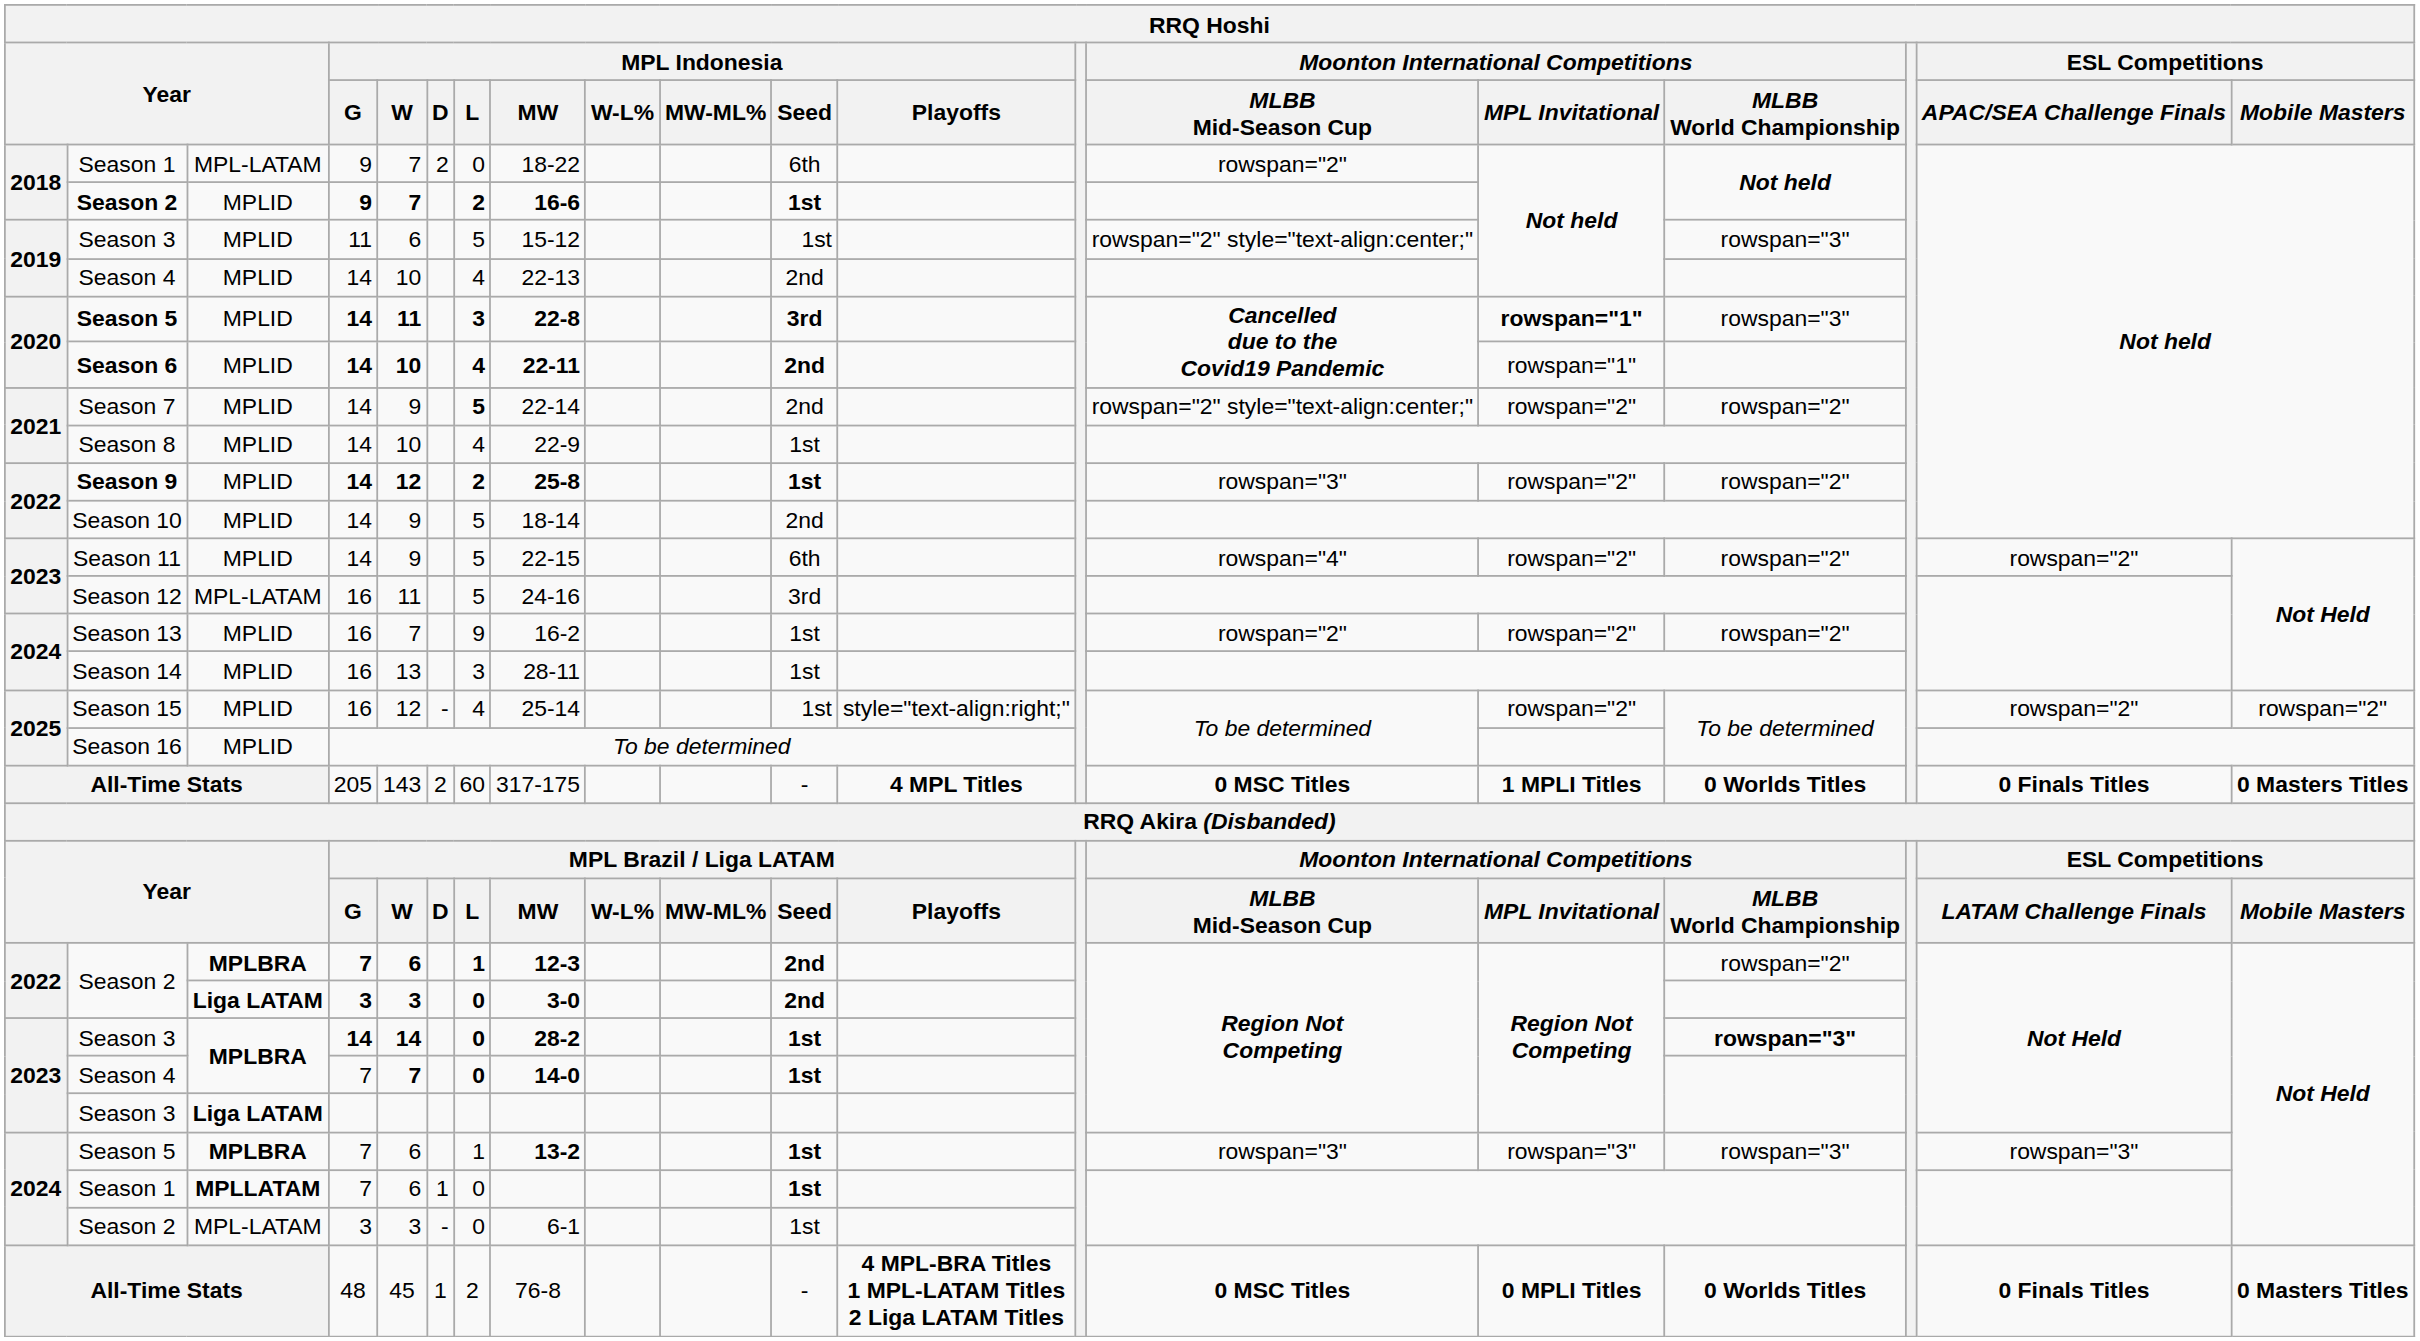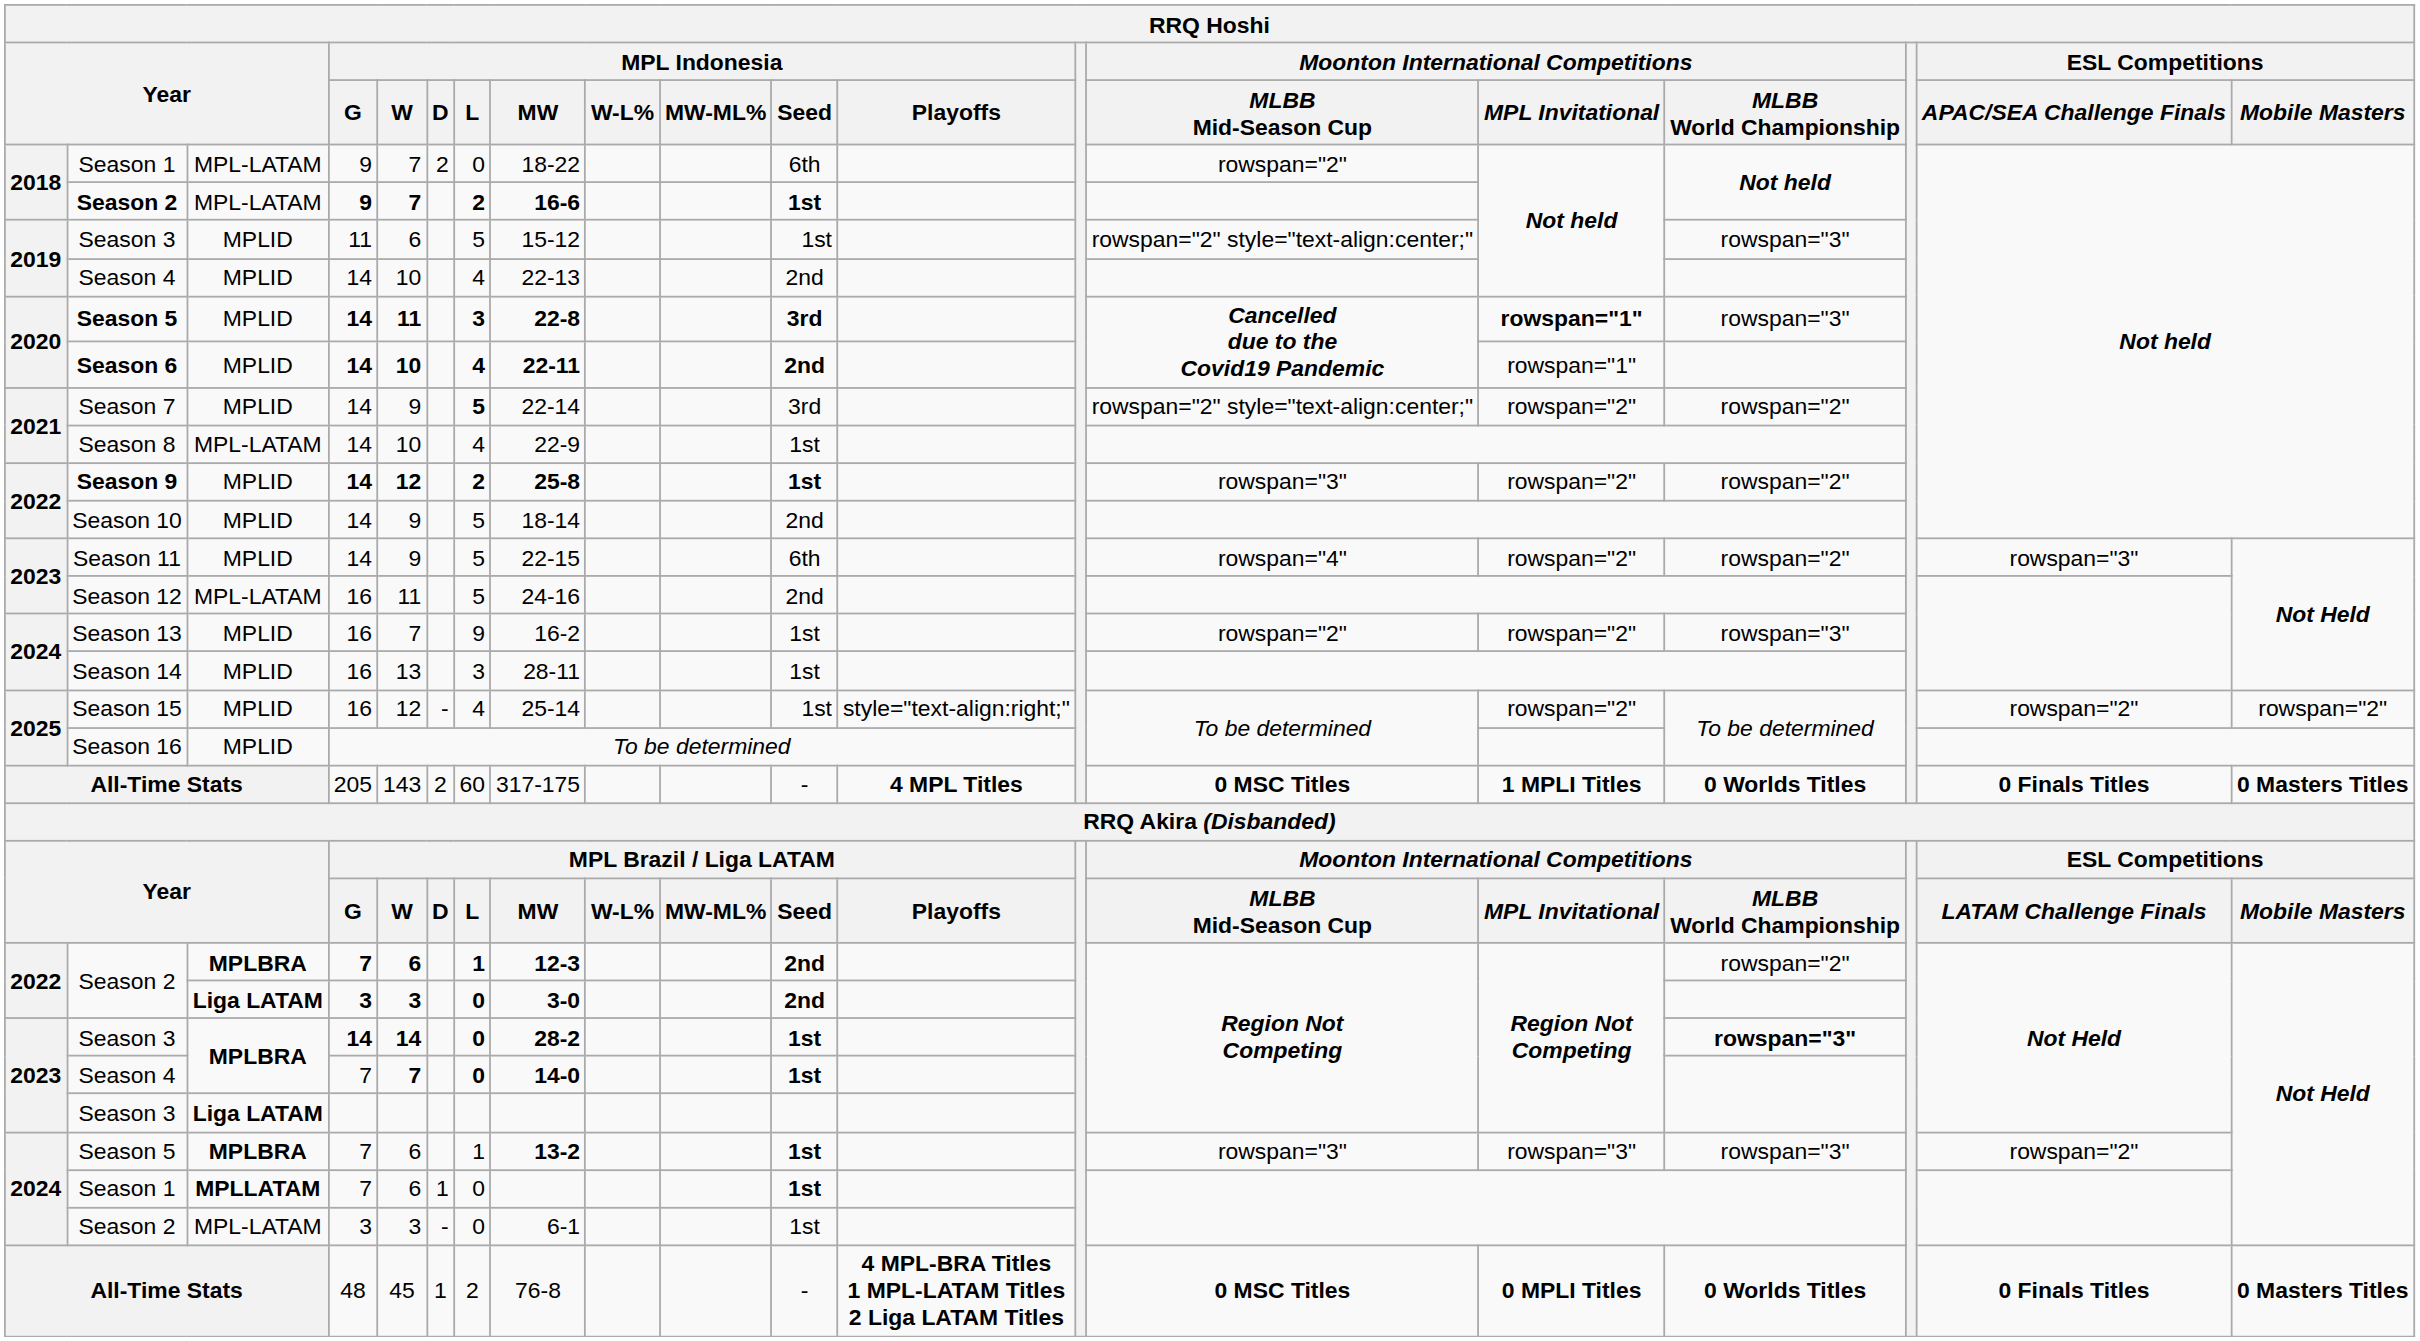(258, 201) MPLID -> (258, 201) MPL-LATAM
(805, 406) 2nd -> (805, 406) 3rd
(258, 444) MPLID -> (258, 444) MPL-LATAM
(2074, 557) rowspan="2" -> (2074, 557) rowspan="3"
(805, 595) 3rd -> (805, 595) 2nd
(1785, 633) rowspan="2" -> (1785, 633) rowspan="3"
(2074, 1150) rowspan="3" -> (2074, 1150) rowspan="2"
